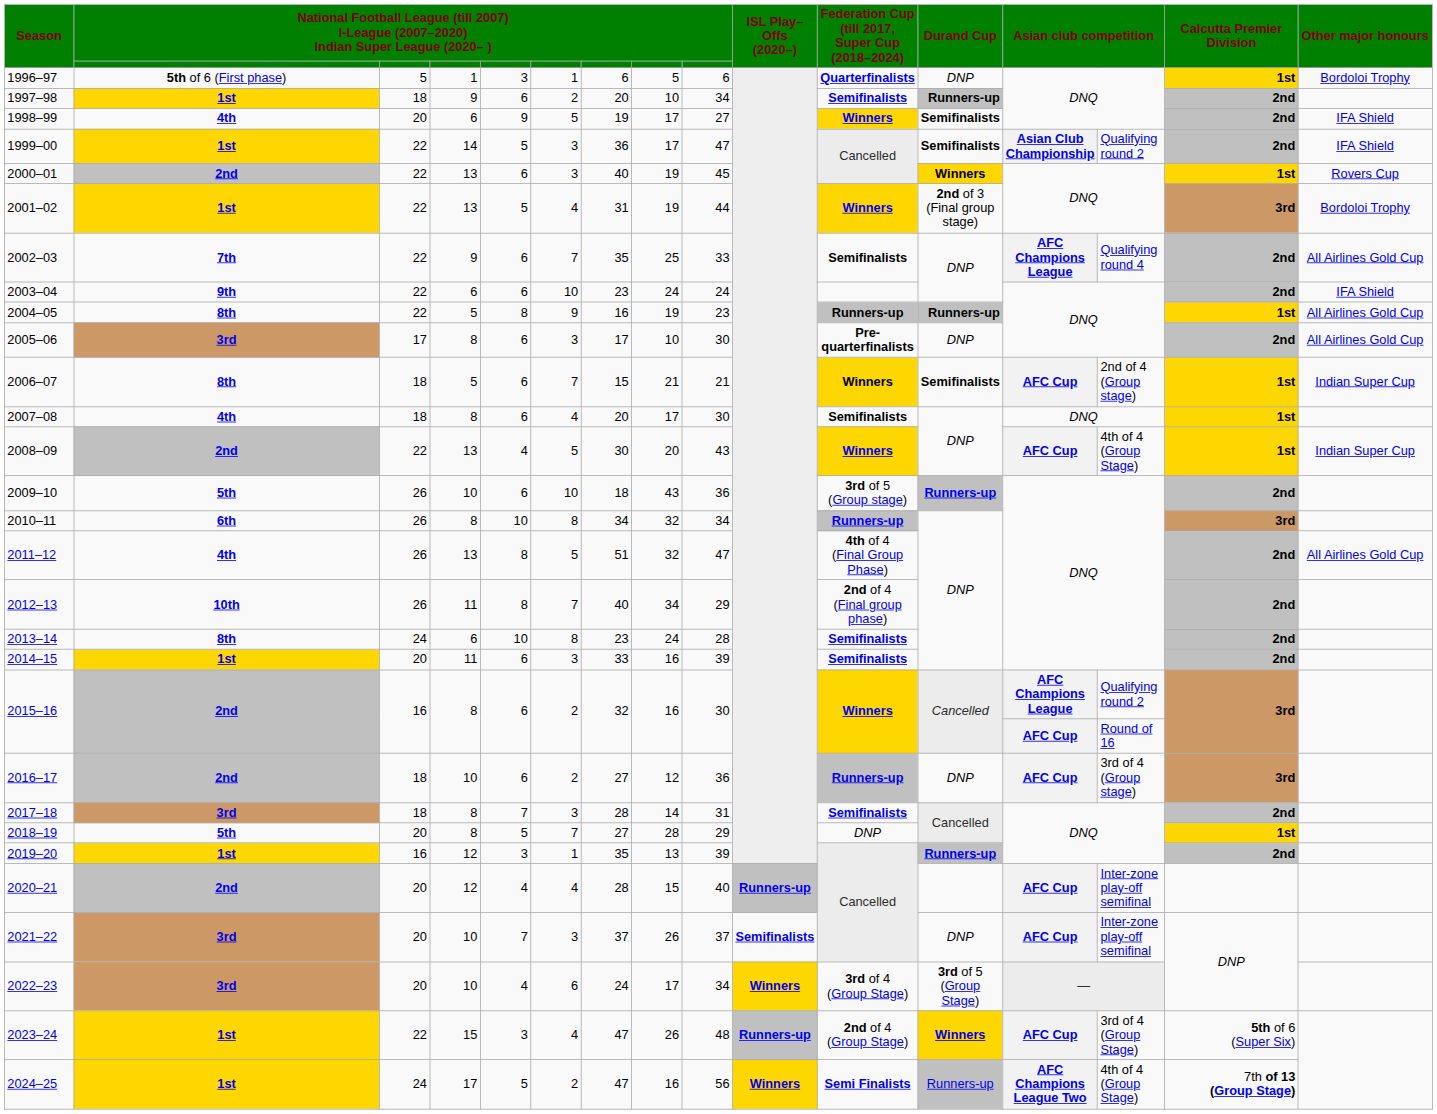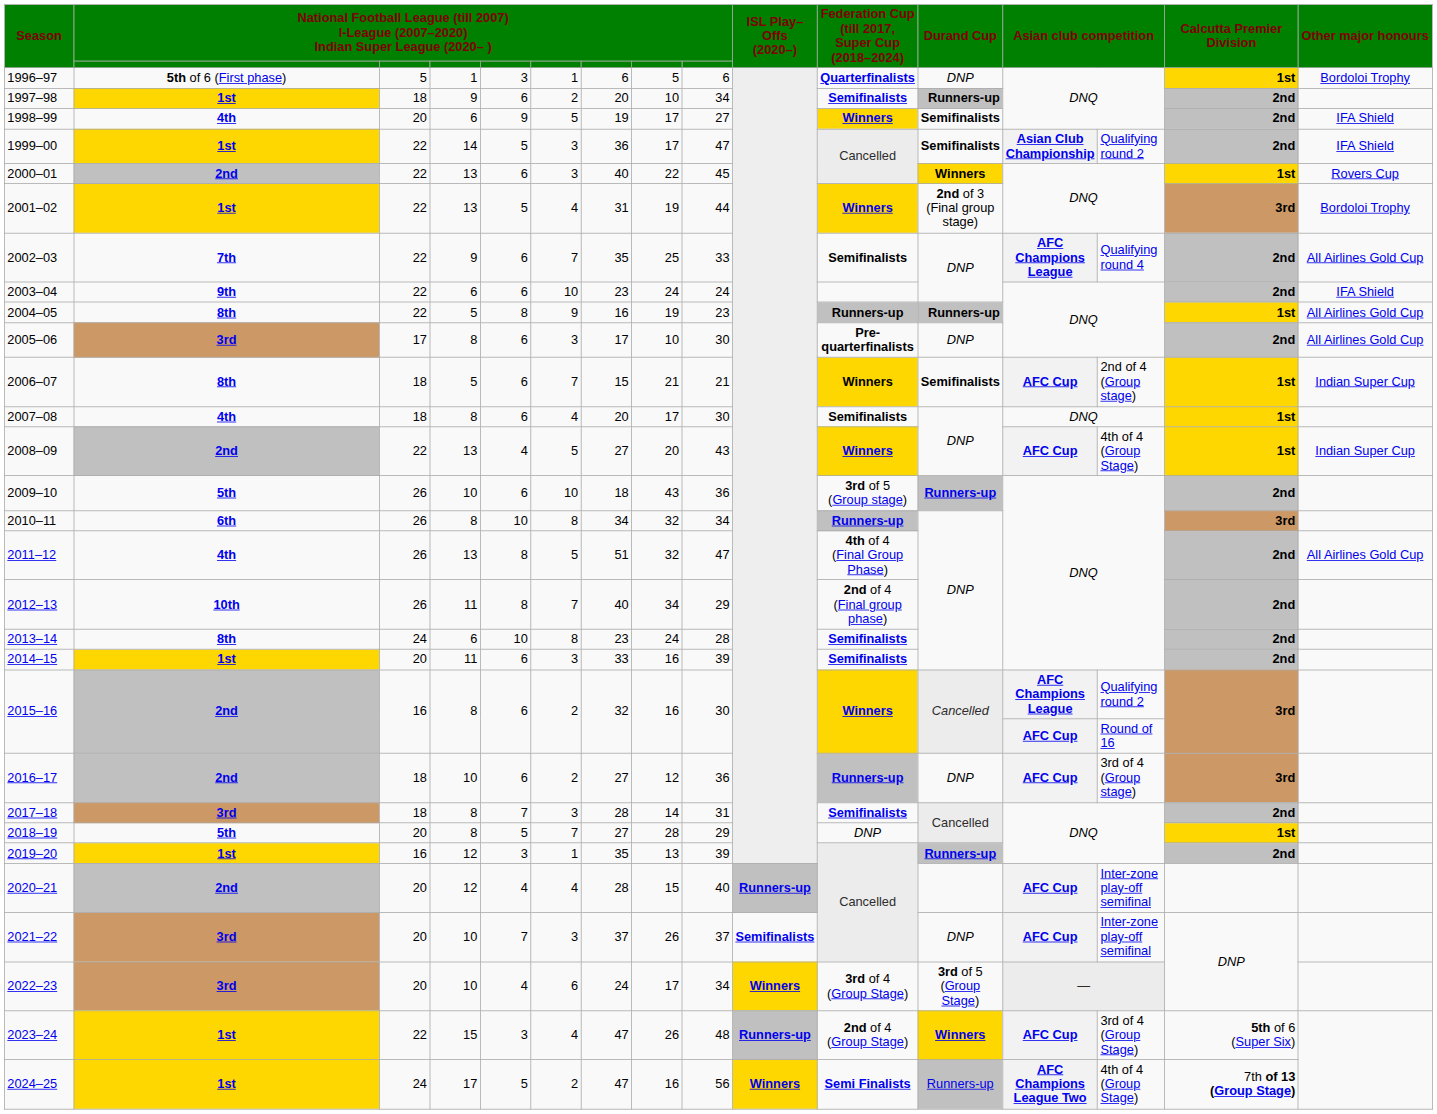(672, 173) 19 -> (672, 173) 22
(622, 451) 30 -> (622, 451) 27
